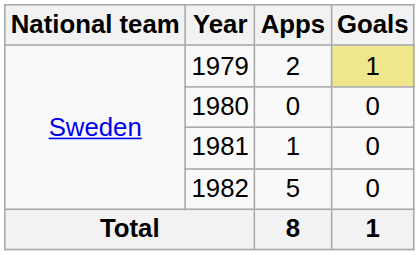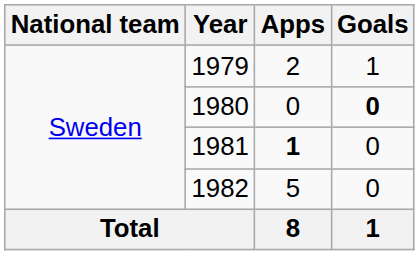(373, 65) khaki background -> (373, 65) no background
(373, 106) normal -> (373, 106) bold
(293, 147) normal -> (293, 147) bold
